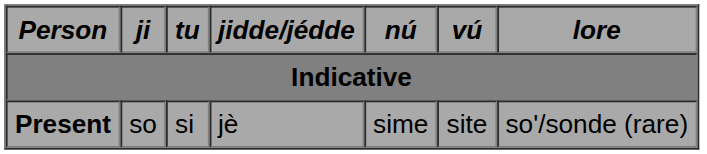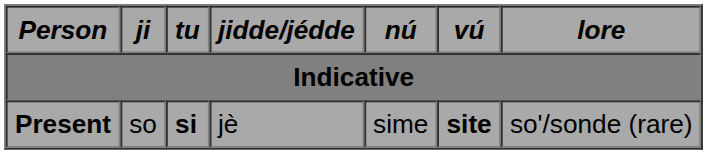(185, 124) normal -> (186, 124) bold
(467, 124) normal -> (469, 124) bold
